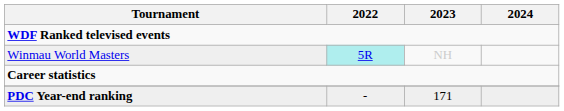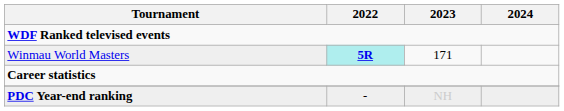(365, 55) normal -> (365, 55) bold
(443, 55) NH -> (443, 55) 171
(443, 95) 171 -> (443, 95) NH
